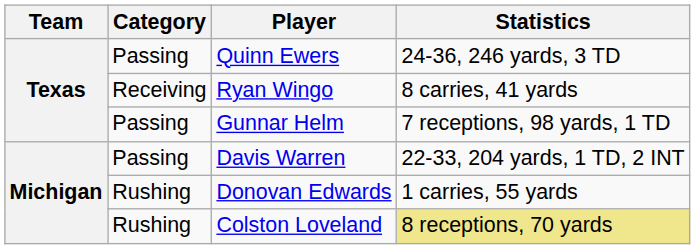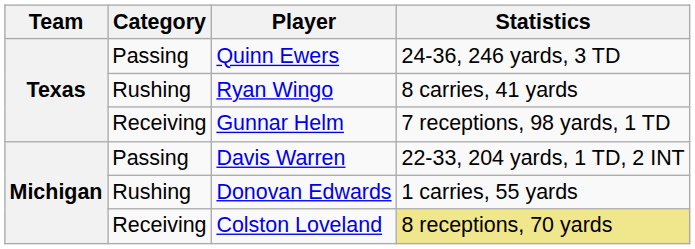(159, 89) Receiving -> (152, 89) Rushing
(150, 123) Passing -> (159, 123) Receiving
(152, 225) Rushing -> (159, 225) Receiving
